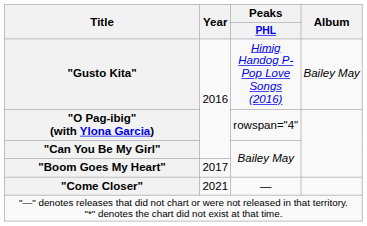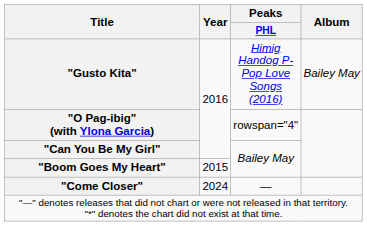(215, 167) 2017 -> (215, 167) 2015
(215, 186) 2021 -> (215, 186) 2024
